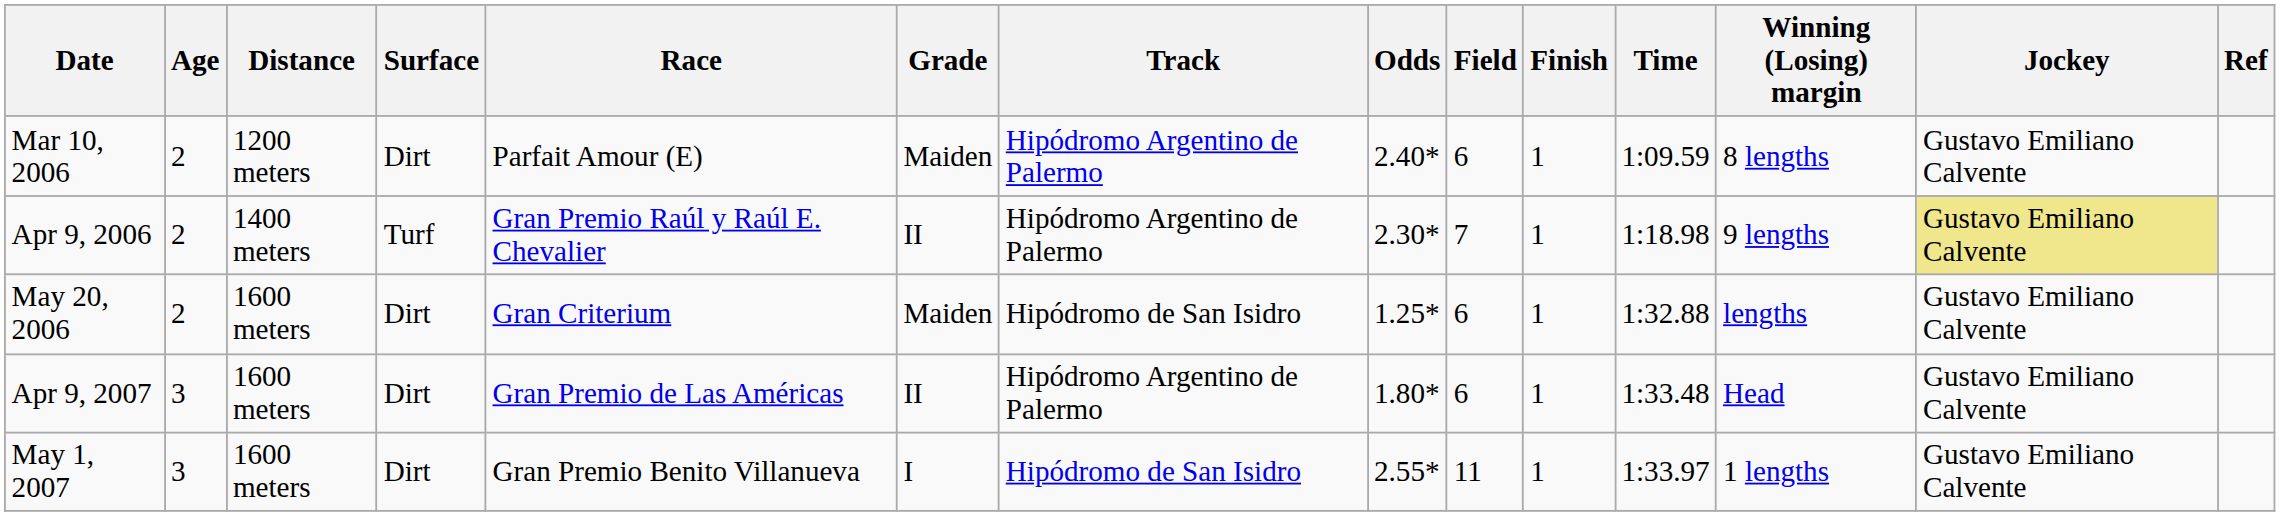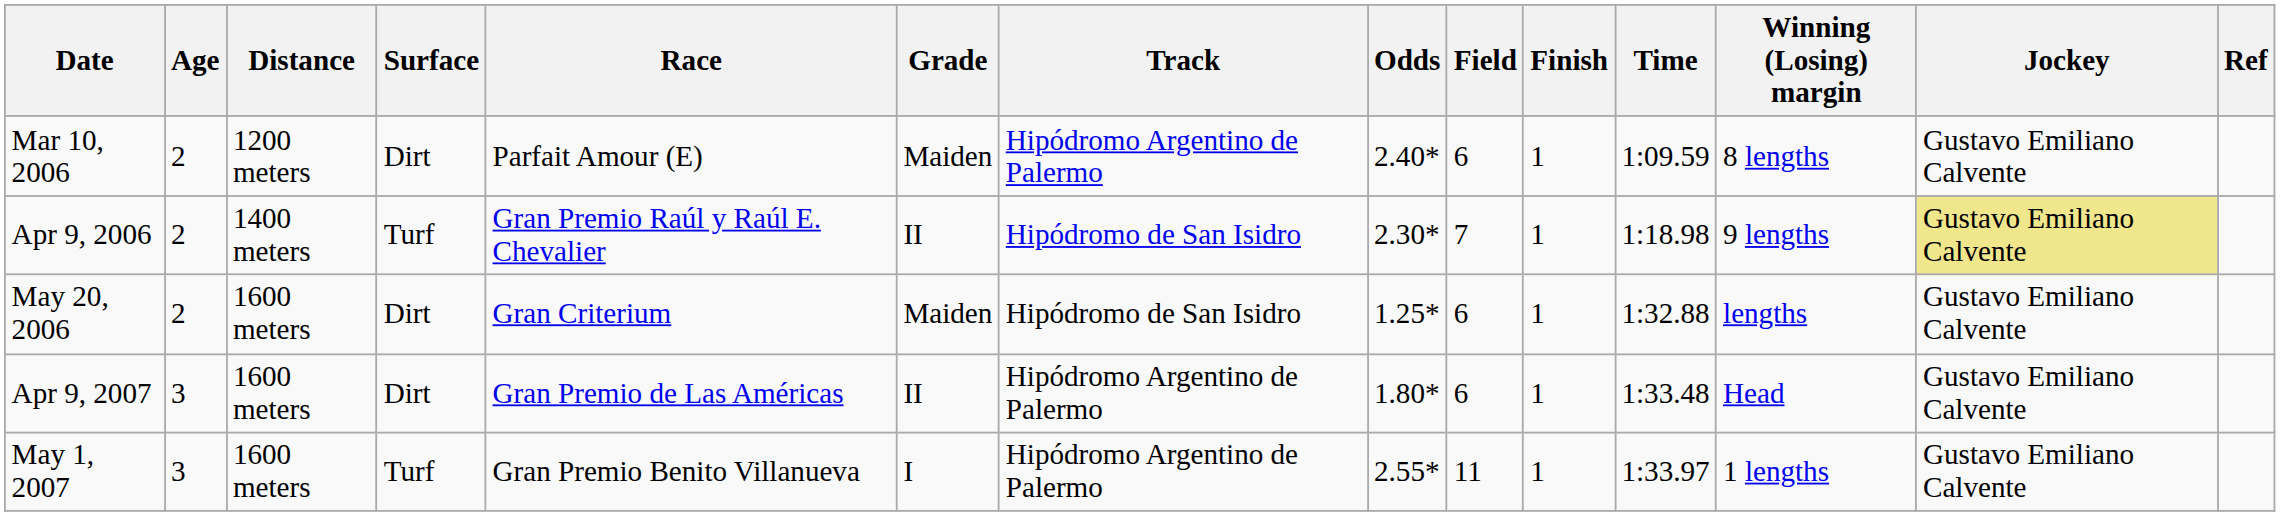(1152, 234) Hipódromo Argentino de Palermo -> (1153, 234) Hipódromo de San Isidro
(407, 471) Dirt -> (409, 471) Turf
(1153, 471) Hipódromo de San Isidro -> (1152, 471) Hipódromo Argentino de Palermo
